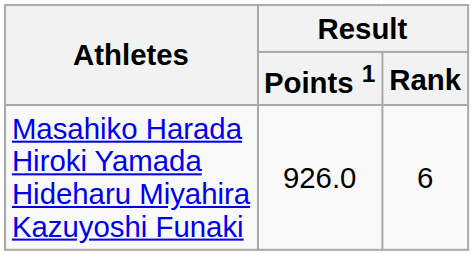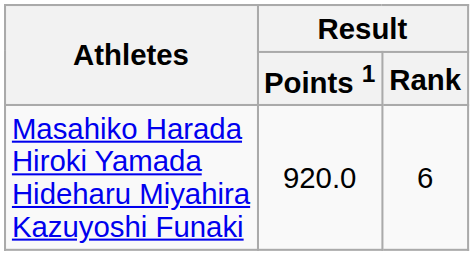(320, 178) 926.0 -> (320, 178) 920.0
